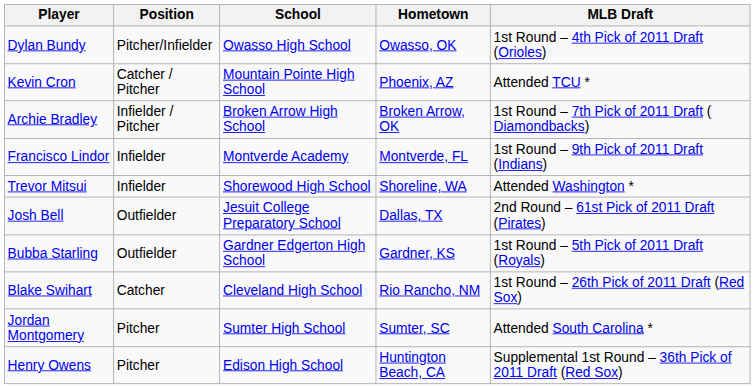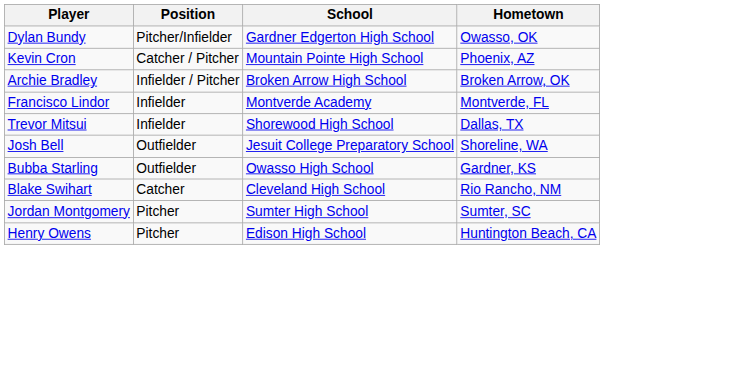- column: (620, 15)
(287, 44) Owasso High School -> (340, 37) Gardner Edgerton High School
(423, 186) Shoreline, WA -> (492, 124) Dallas, TX
(411, 216) Dallas, TX -> (504, 146) Shoreline, WA
(294, 253) Gardner Edgerton High School -> (310, 168) Owasso High School
